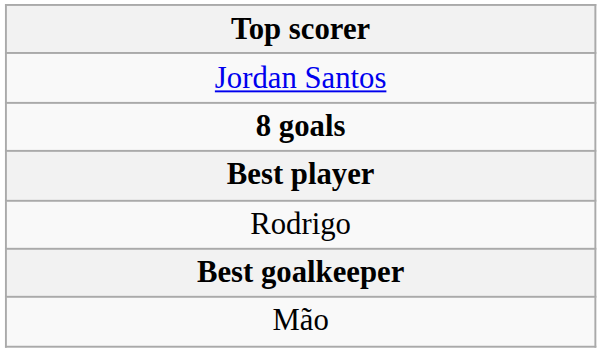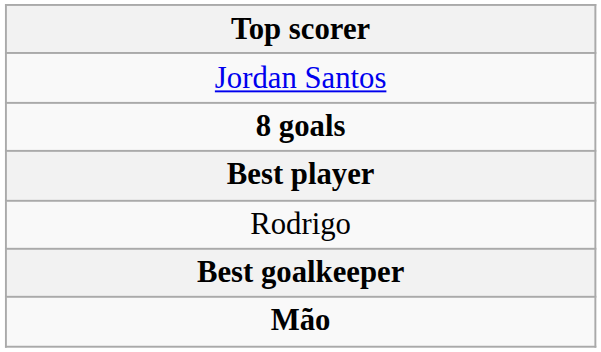(301, 321) normal -> (301, 321) bold
